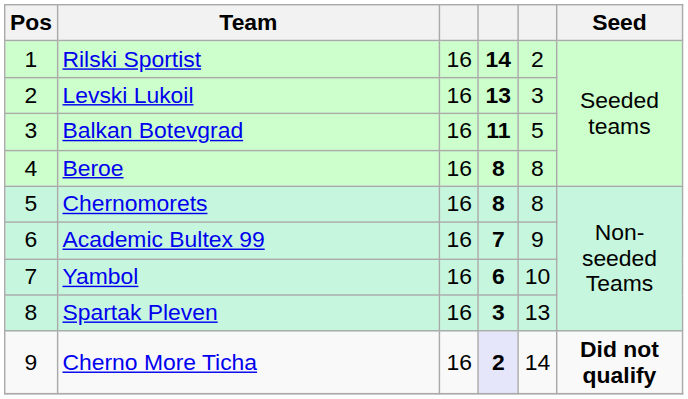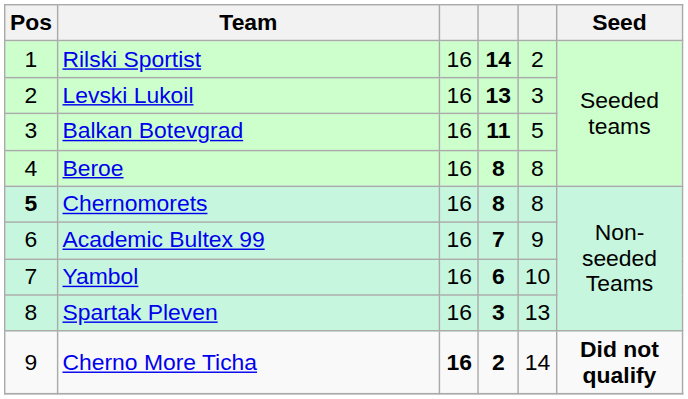(31, 204) normal -> (31, 204) bold
(459, 362) normal -> (459, 362) bold
(498, 362) lavender background -> (498, 362) no background
